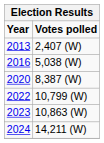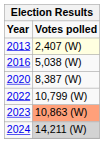(58, 46) no background -> (58, 46) lightyellow background
(61, 113) no background -> (61, 113) lightsalmon background
(61, 130) no background -> (61, 130) lightgrey background
